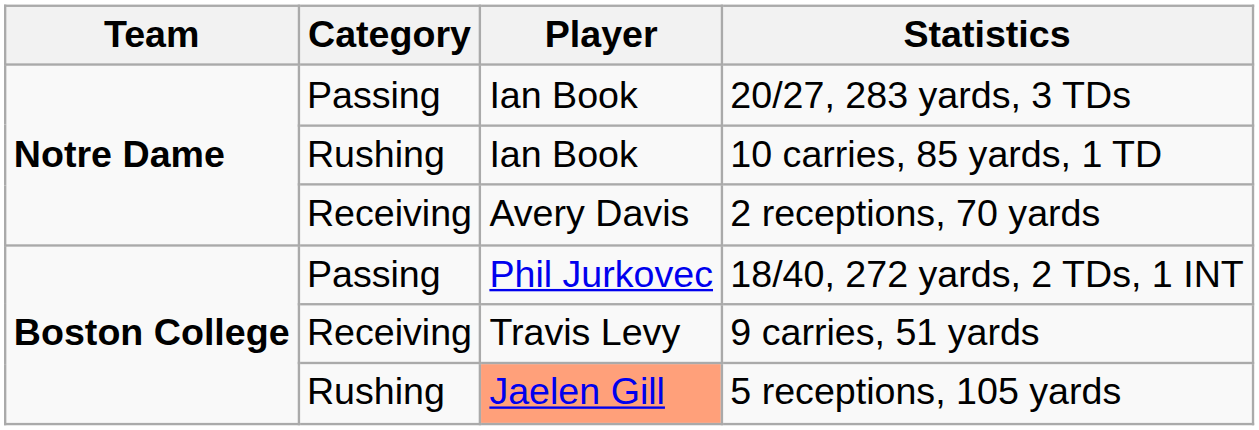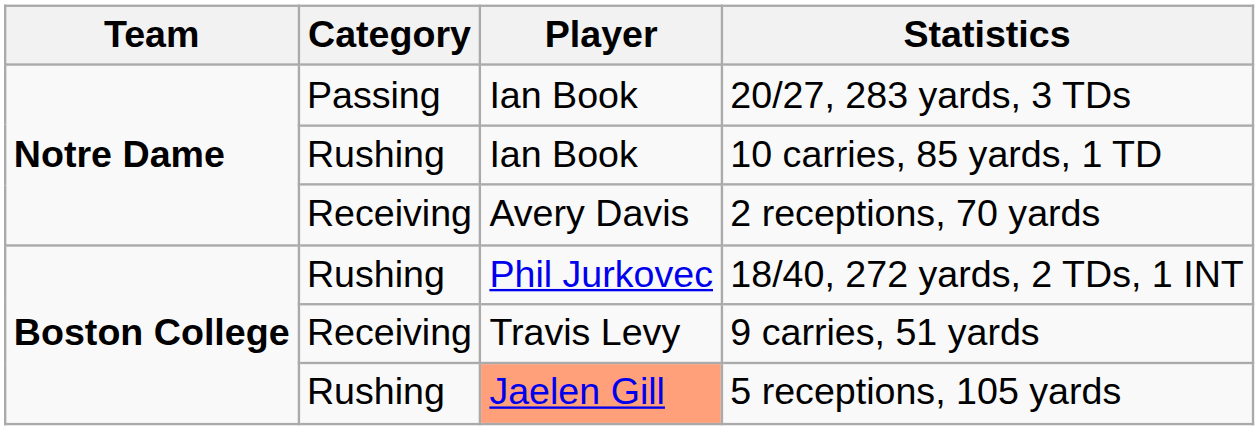(374, 273) Passing -> (376, 273) Rushing
